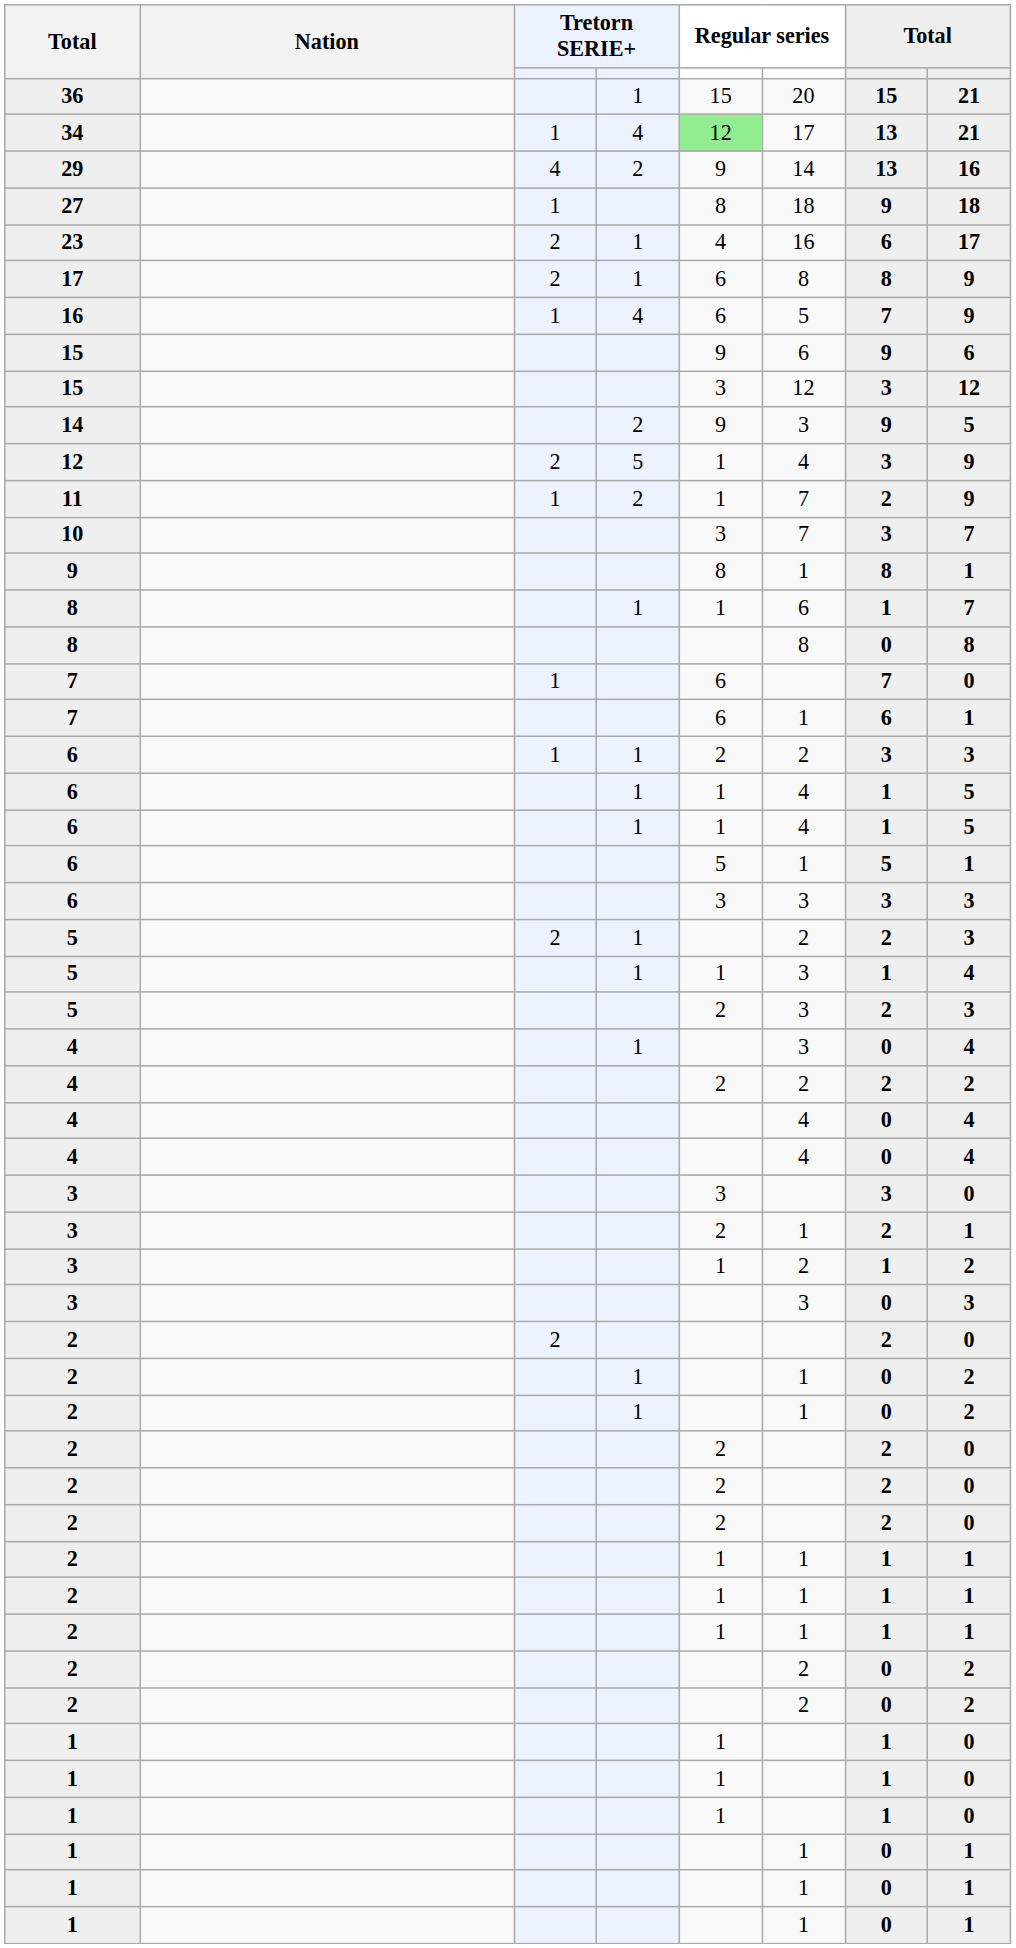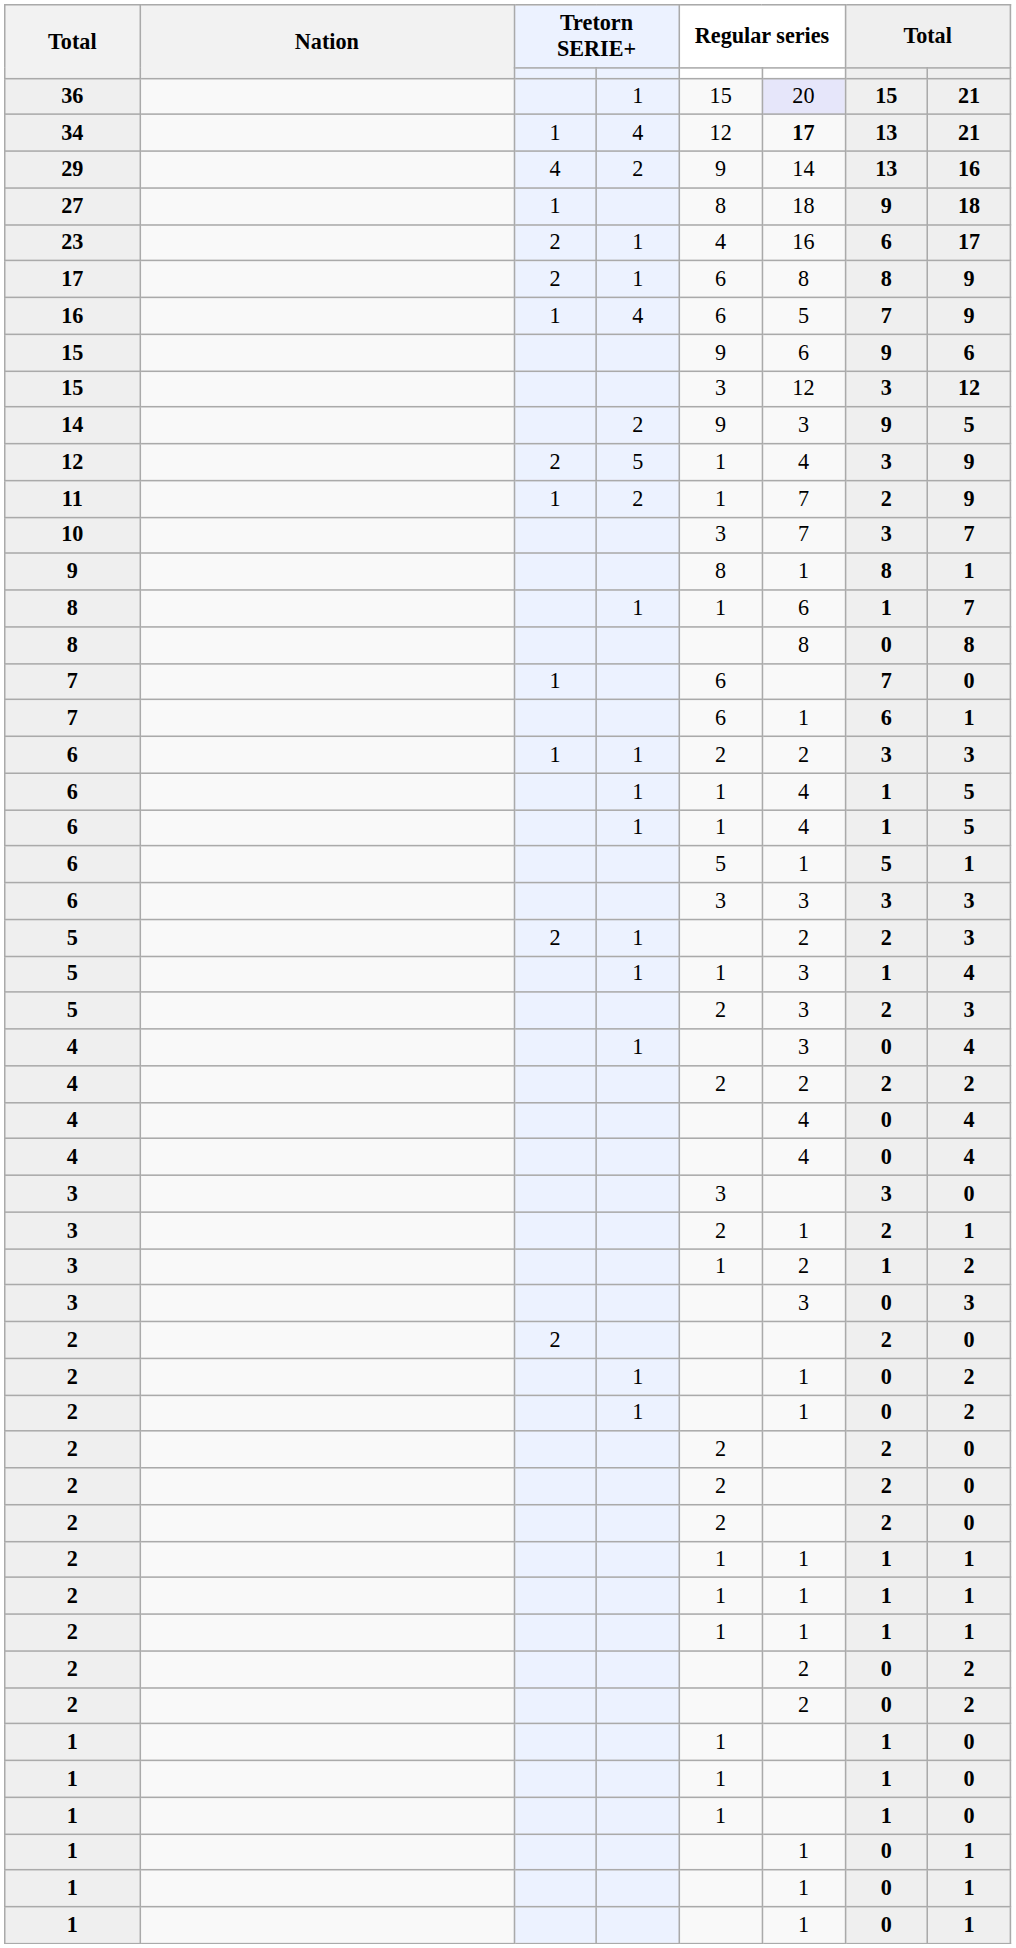(803, 96) no background -> (803, 96) lavender background
(721, 132) lightgreen background -> (721, 132) no background
(803, 132) normal -> (803, 132) bold
